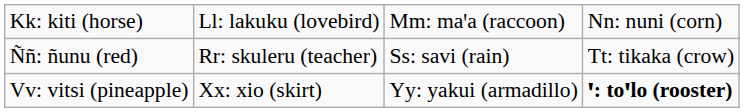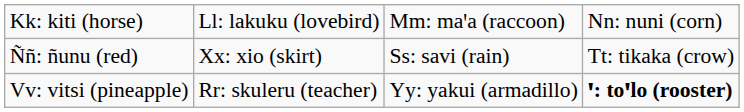(288, 55) Rr: skuleru (teacher) -> (260, 55) Xx: xio (skirt)
(260, 90) Xx: xio (skirt) -> (288, 90) Rr: skuleru (teacher)
